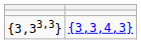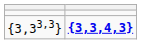(100, 27) normal -> (100, 27) bold
